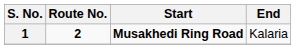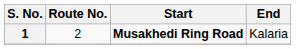(78, 34) bold -> (78, 34) normal
